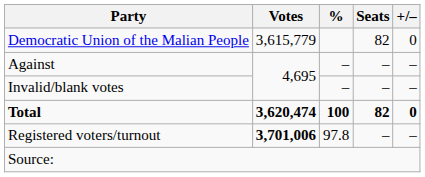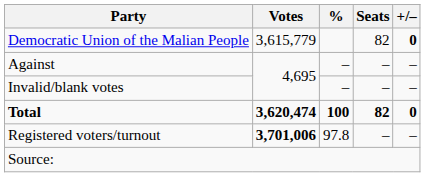(413, 40) normal -> (413, 40) bold
